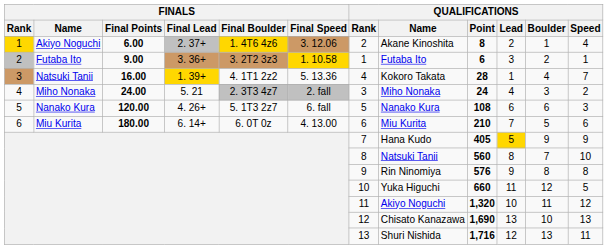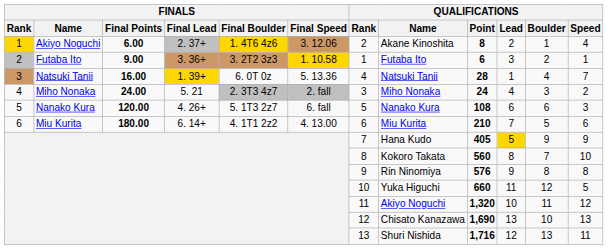(253, 76) 4. 1T1 2z2 -> (253, 76) 6. 0T 0z
(413, 76) Kokoro Takata -> (409, 76) Natsuki Tanii
(253, 124) 6. 0T 0z -> (253, 124) 4. 1T1 2z2
(409, 156) Natsuki Tanii -> (413, 156) Kokoro Takata
